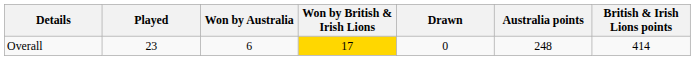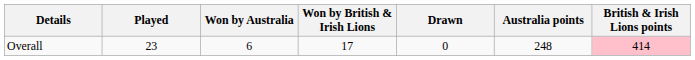(347, 45) gold background -> (347, 45) no background
(641, 45) no background -> (641, 45) pink background
